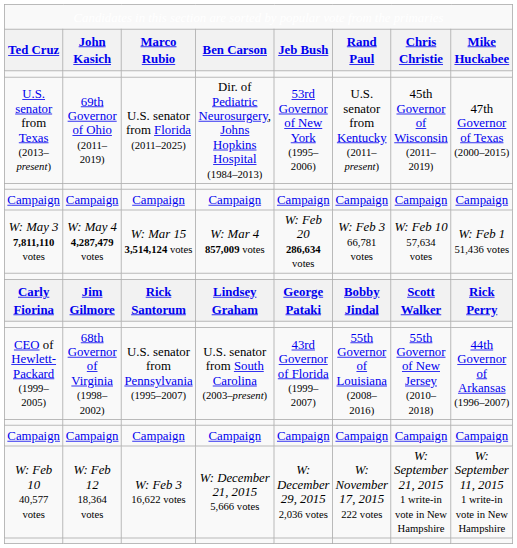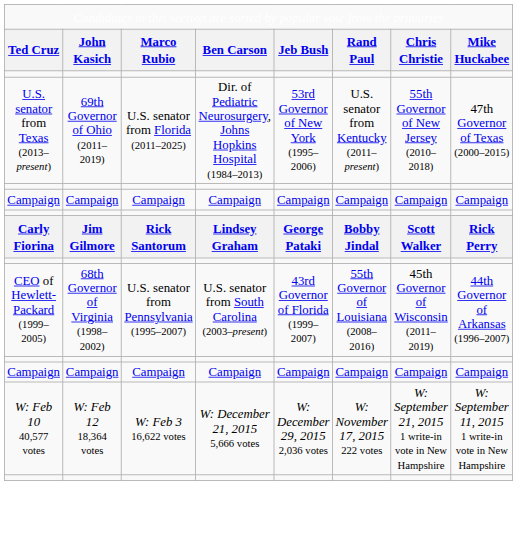(421, 130) 45th Governor of Wisconsin (2011–2019) -> (421, 130) 55th Governor of New Jersey (2010–2018)
- row: (34, 241)
(421, 373) 55th Governor of New Jersey (2010–2018) -> (421, 310) 45th Governor of Wisconsin (2011–2019)
